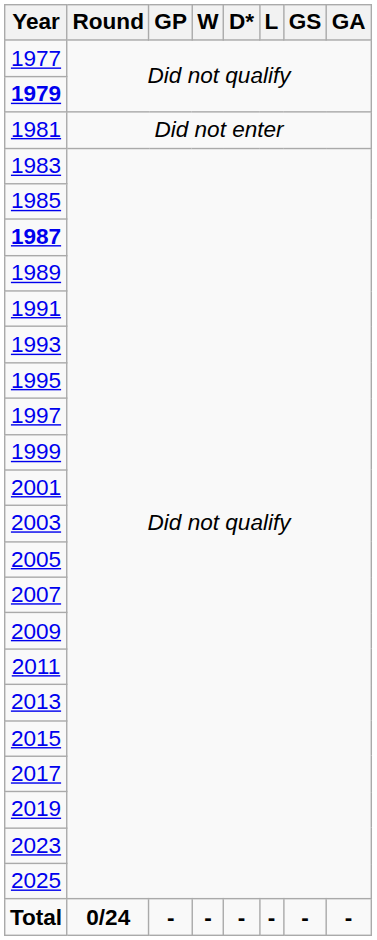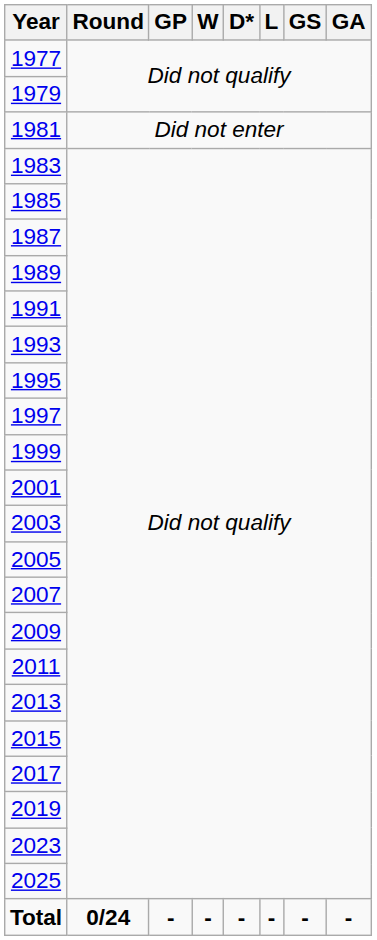(36, 93) bold -> (36, 93) normal
(36, 237) bold -> (36, 237) normal
